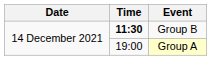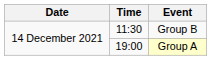(129, 30) bold -> (129, 30) normal
